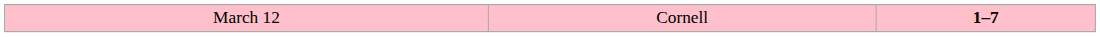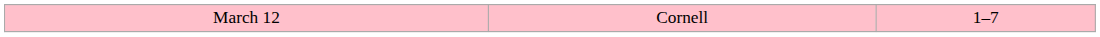(986, 18) bold -> (986, 18) normal
